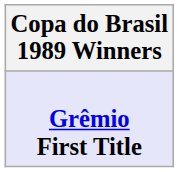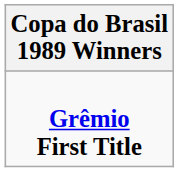(89, 132) lavender background -> (89, 132) no background
